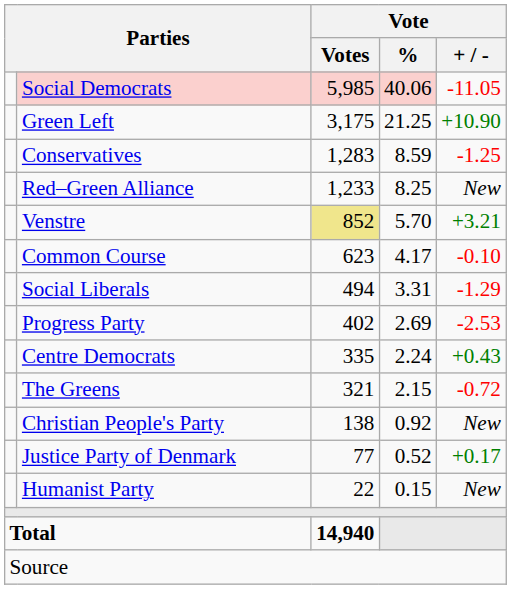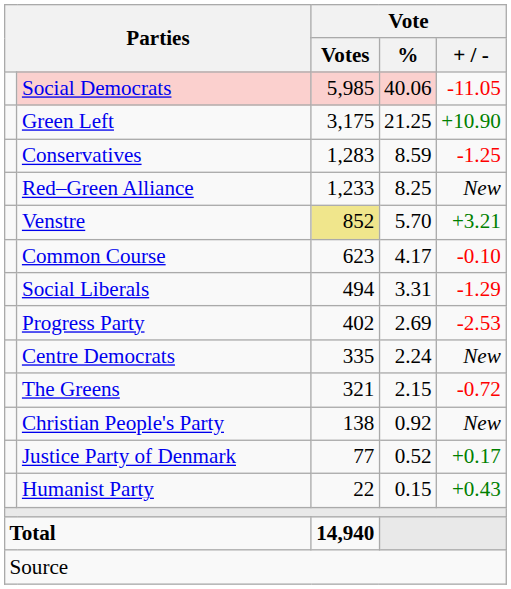(476, 356) +0.43 -> (482, 356) New
(482, 490) New -> (476, 490) +0.43
